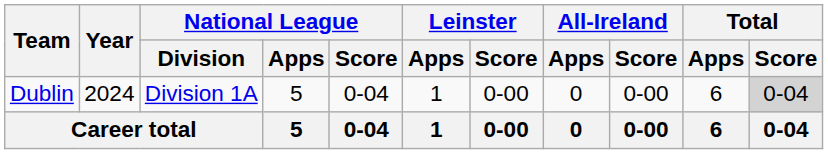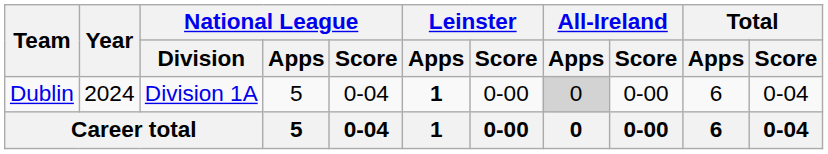(436, 93) normal -> (436, 93) bold
(576, 93) no background -> (576, 93) lightgrey background
(786, 93) lightgrey background -> (786, 93) no background
